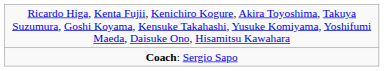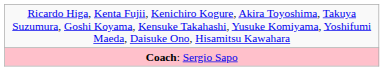(192, 57) no background -> (192, 57) pink background
